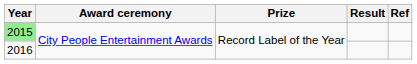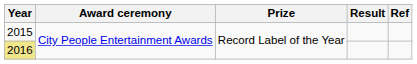(20, 31) lightgreen background -> (20, 31) no background
(20, 50) no background -> (20, 50) khaki background
